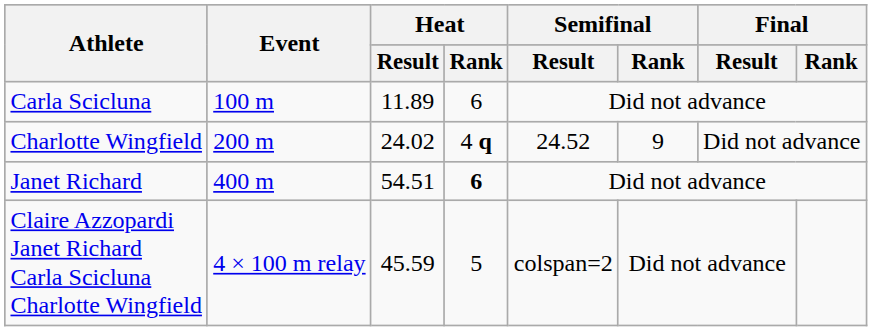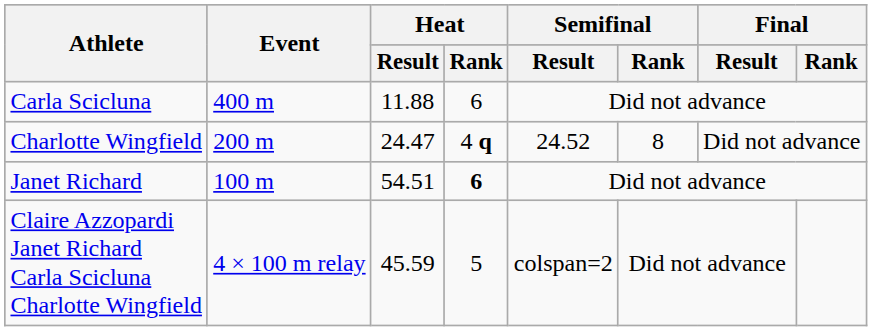(244, 101) 100 m -> (244, 101) 400 m
(408, 101) 11.89 -> (408, 101) 11.88
(408, 141) 24.02 -> (408, 141) 24.47
(658, 141) 9 -> (658, 141) 8
(244, 181) 400 m -> (244, 181) 100 m
